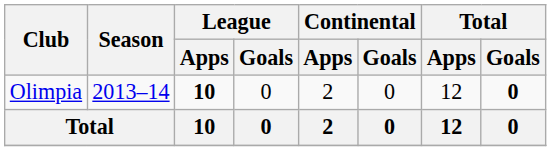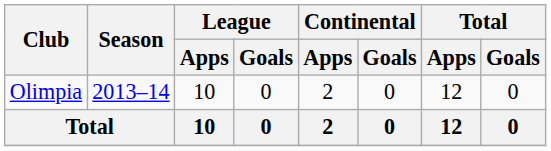(204, 92) bold -> (204, 92) normal
(513, 92) bold -> (513, 92) normal
